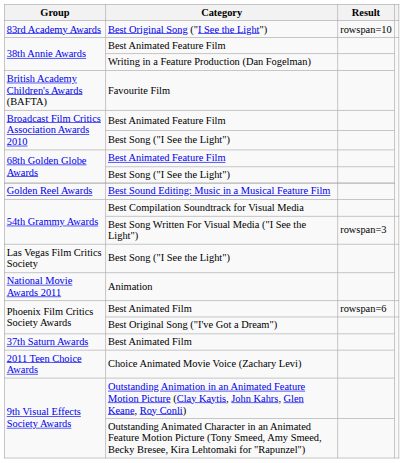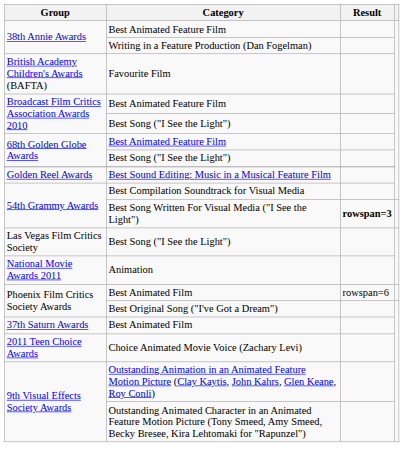- row: (54, 29)
(363, 230) normal -> (367, 213) bold
